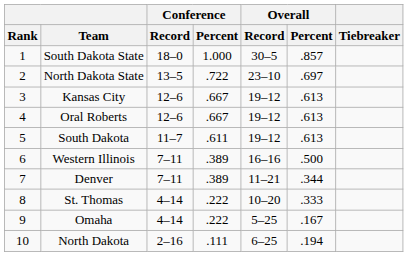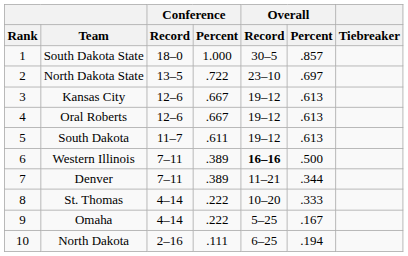(264, 158) normal -> (264, 158) bold
